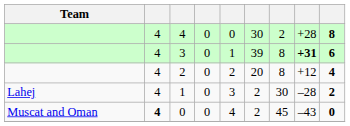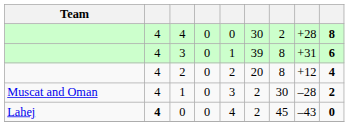(307, 53) bold -> (307, 53) normal
(21, 92) Lahej -> (52, 92) Muscat and Oman
(52, 111) Muscat and Oman -> (21, 111) Lahej
